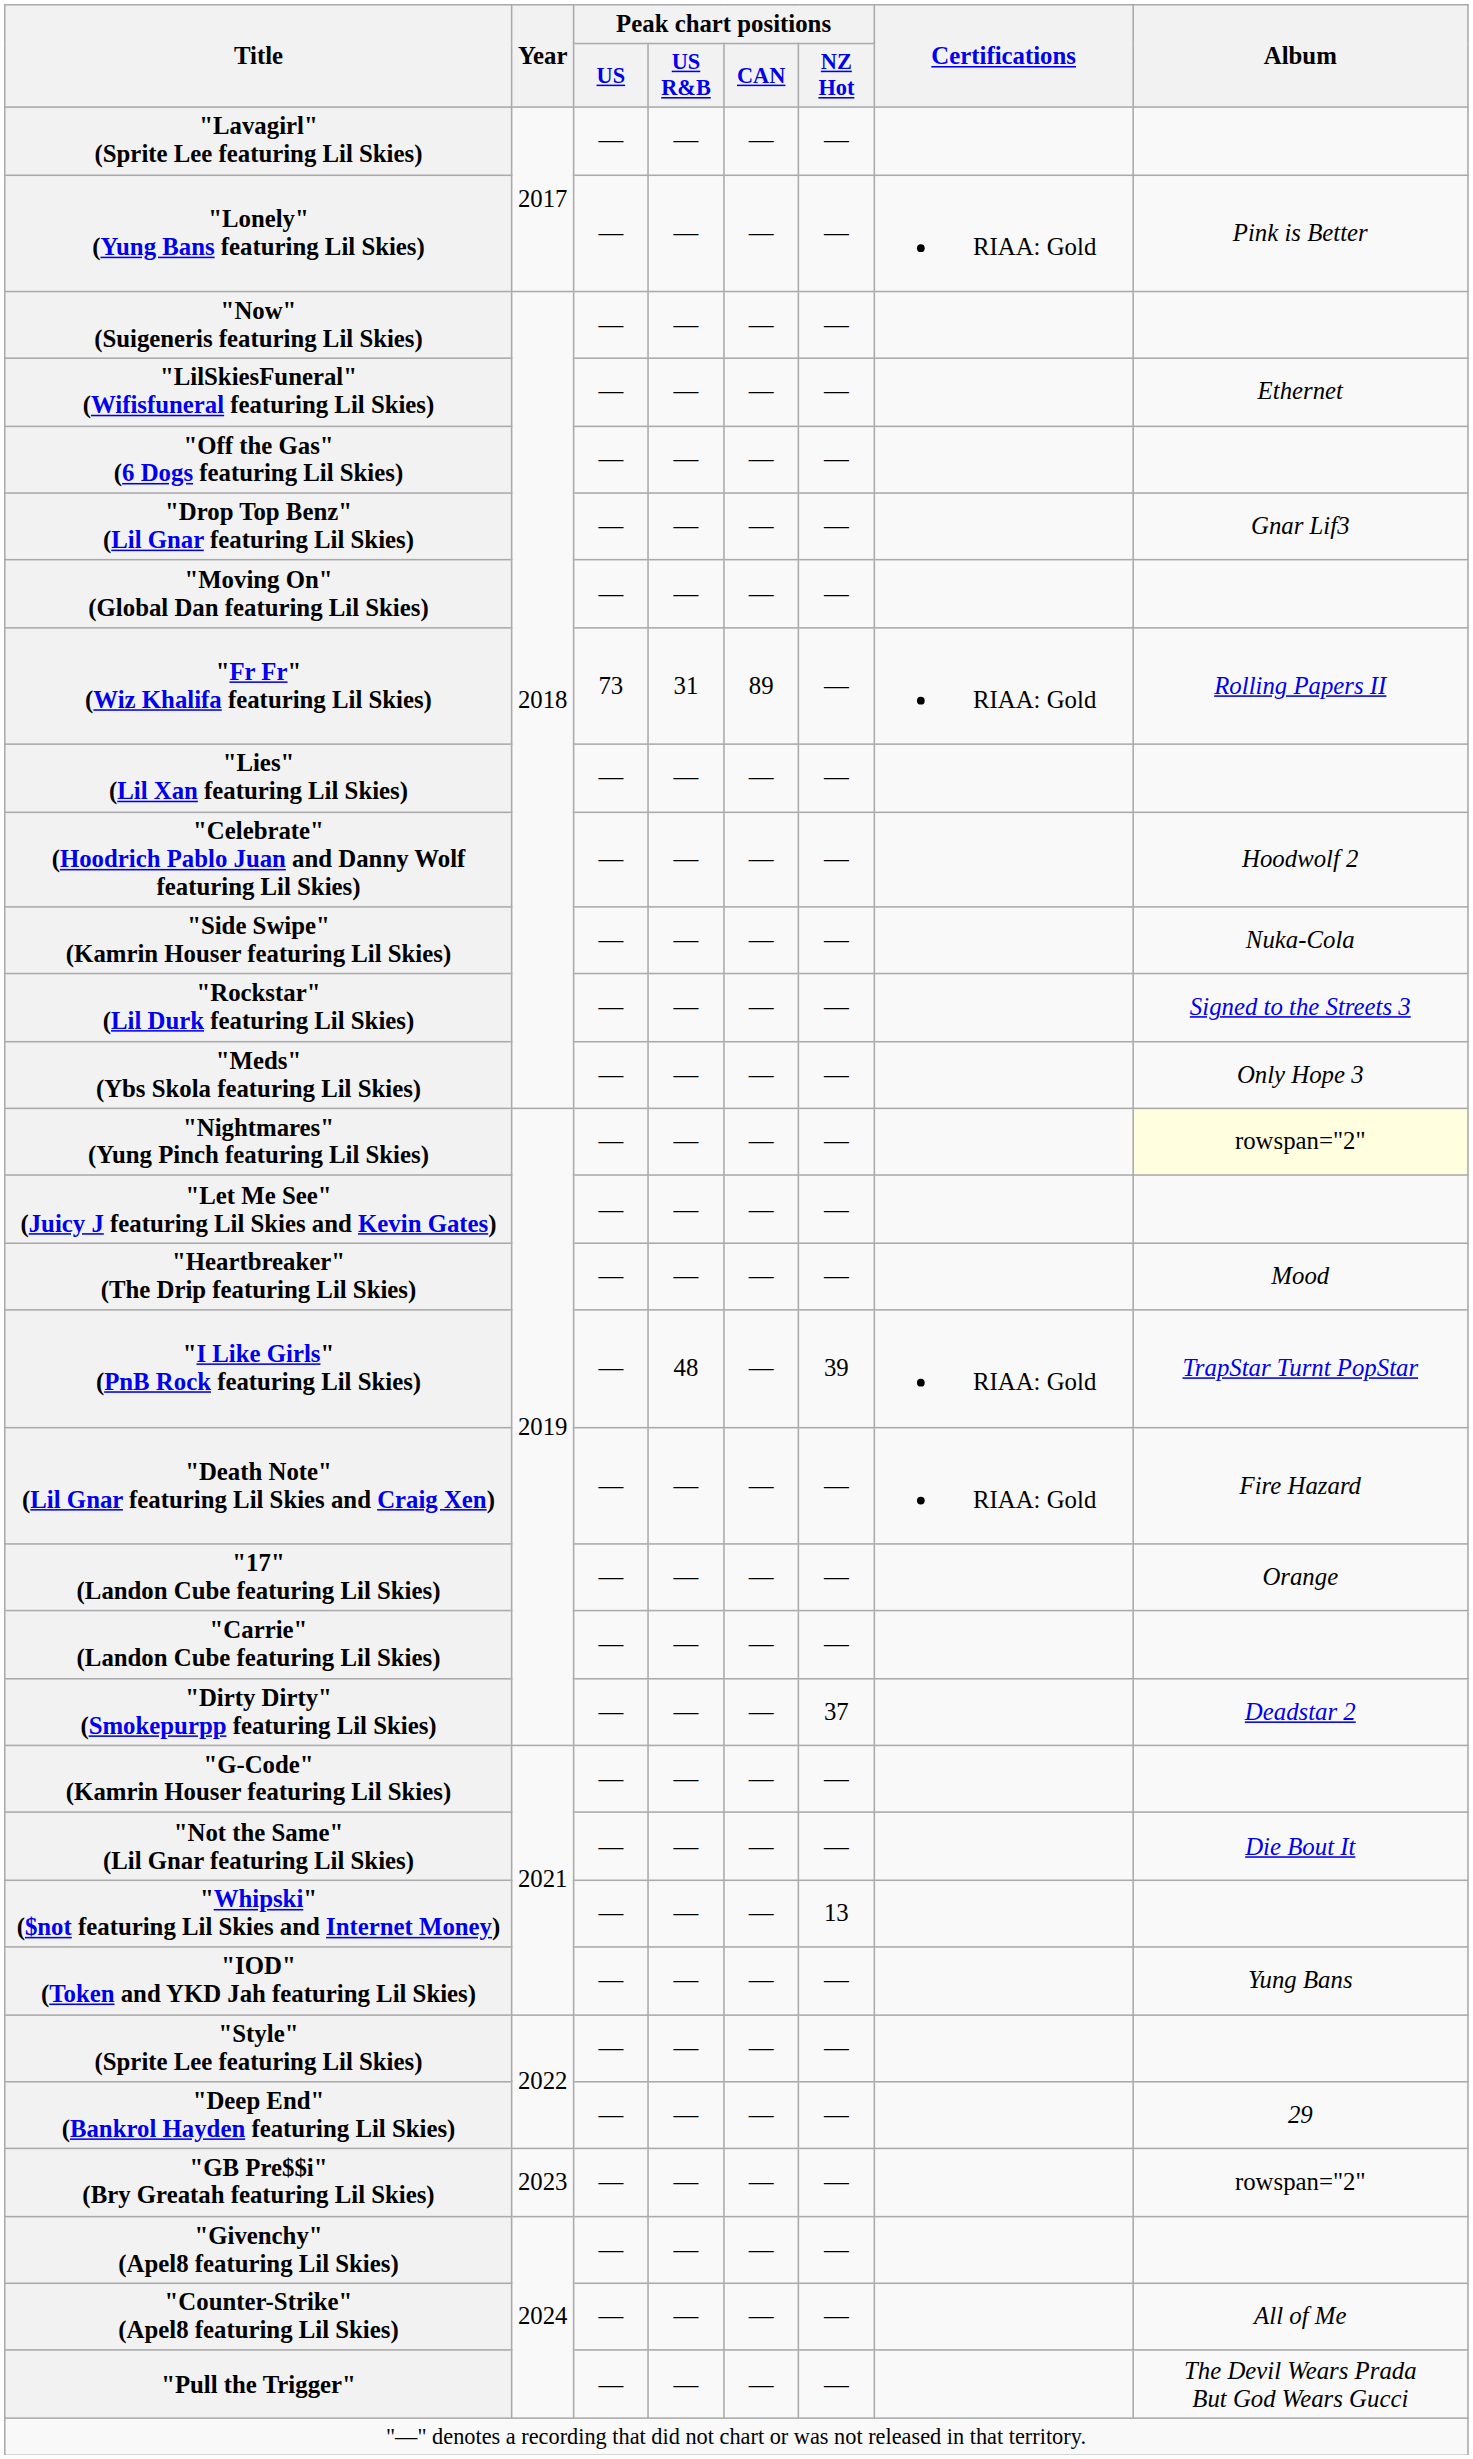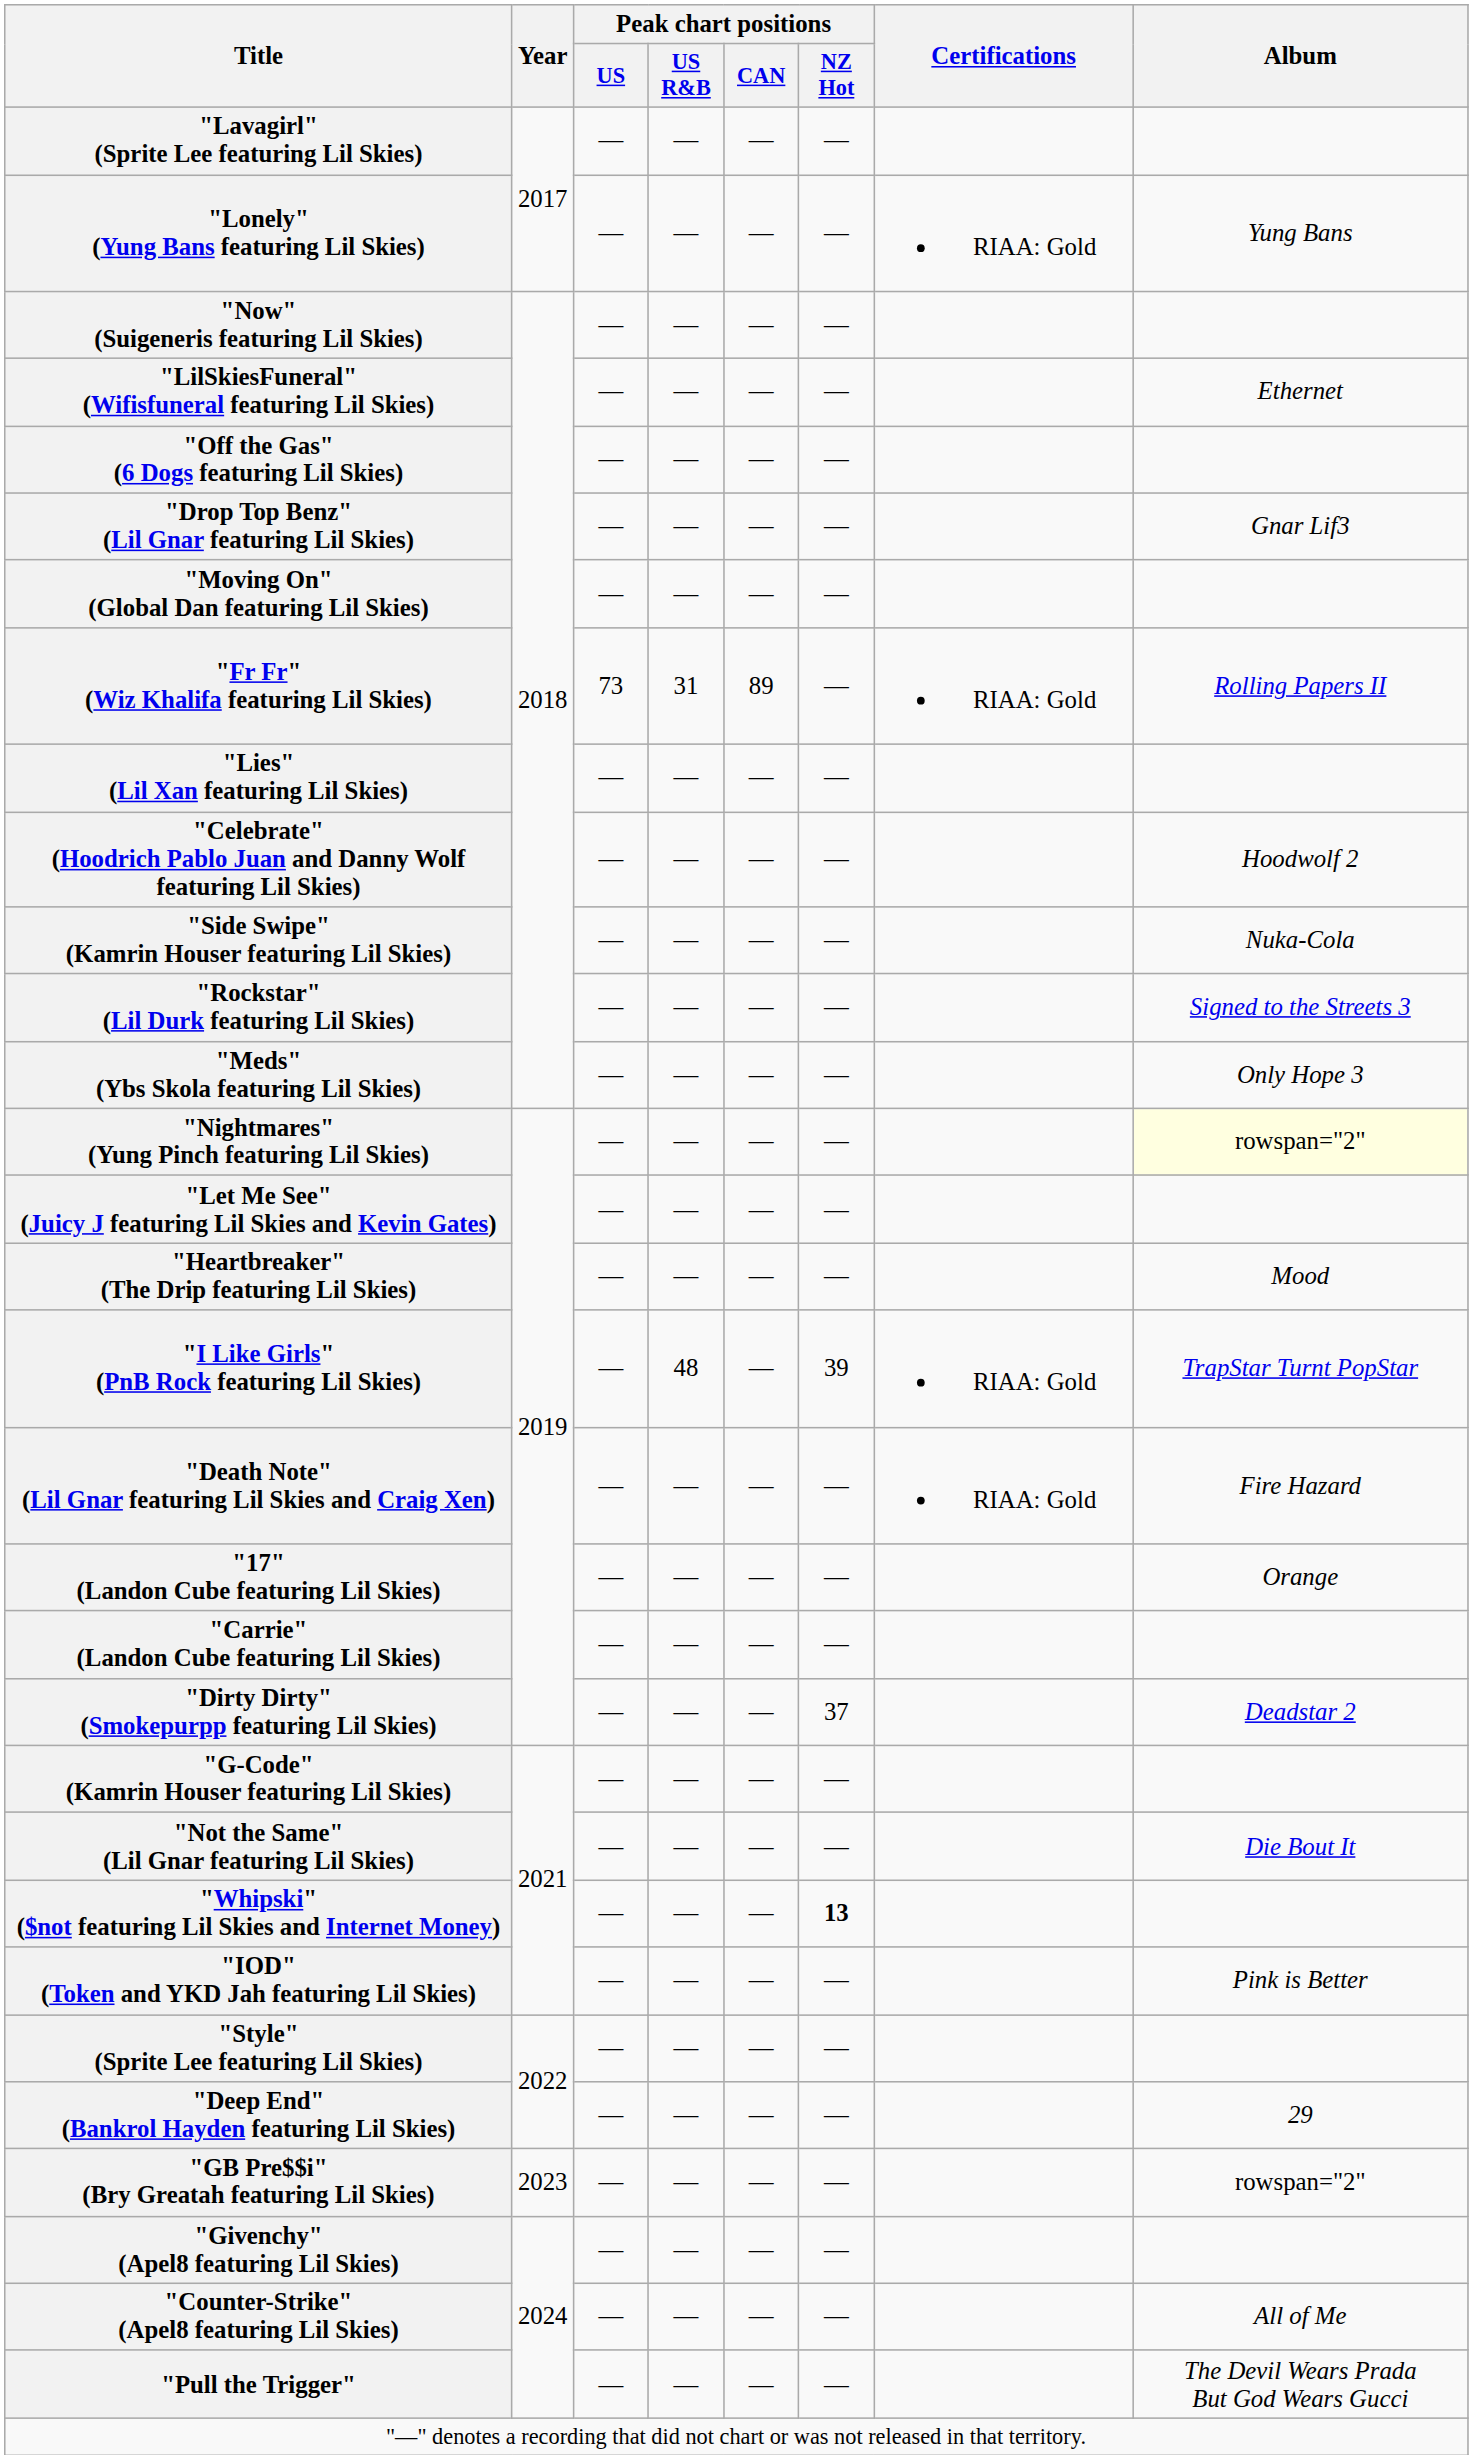(1300, 232) Pink is Better -> (1300, 232) Yung Bans
(836, 1913) normal -> (836, 1913) bold
(1300, 1980) Yung Bans -> (1300, 1980) Pink is Better
